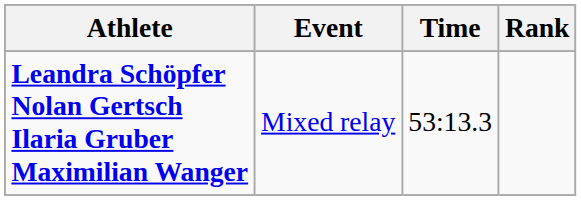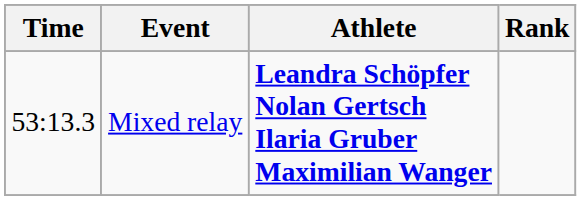columns swapped: (130, 27) <-> (450, 27)
